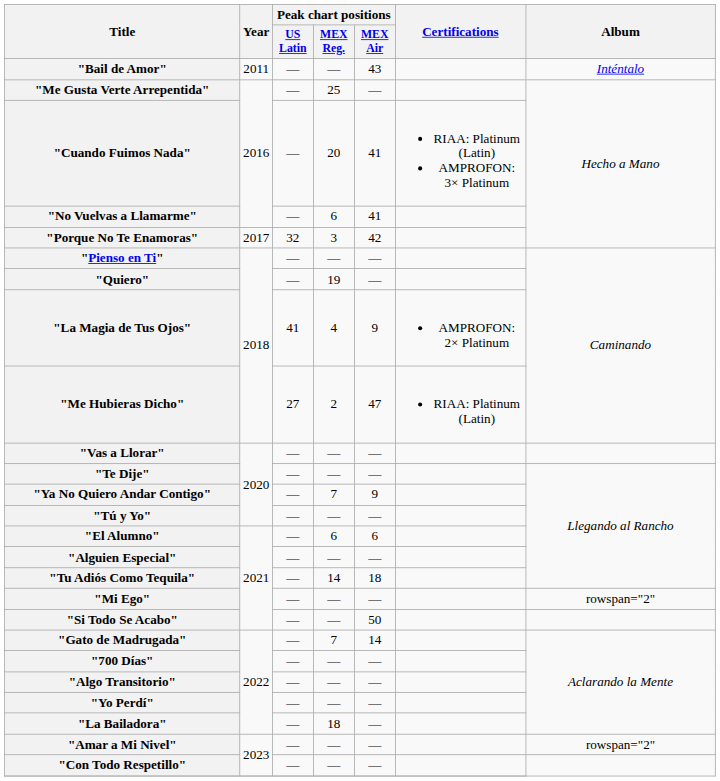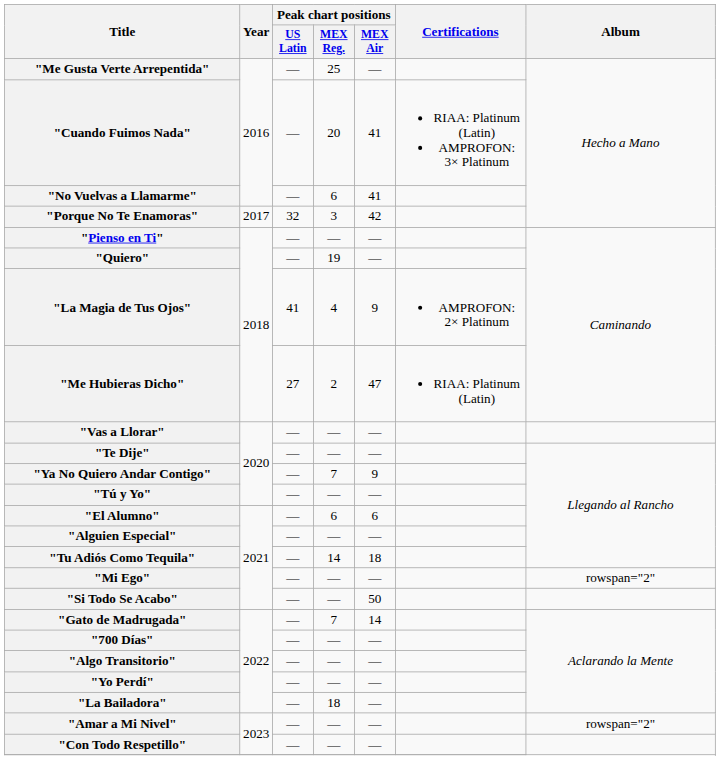- row: (122, 69)
